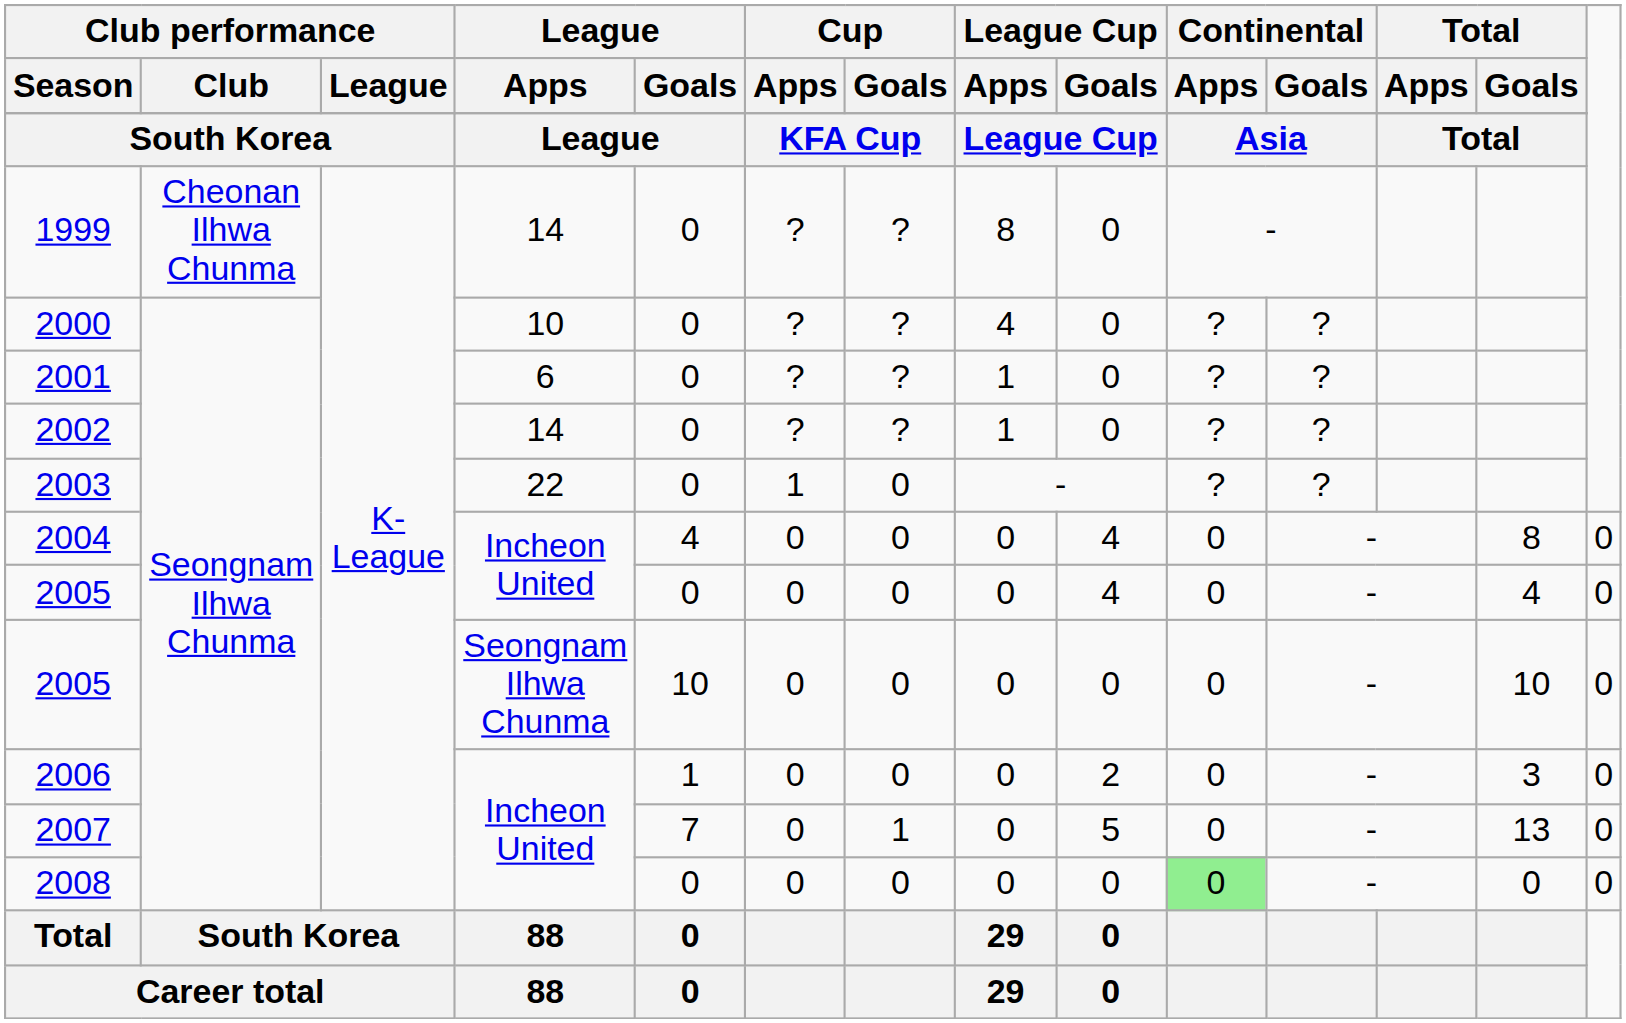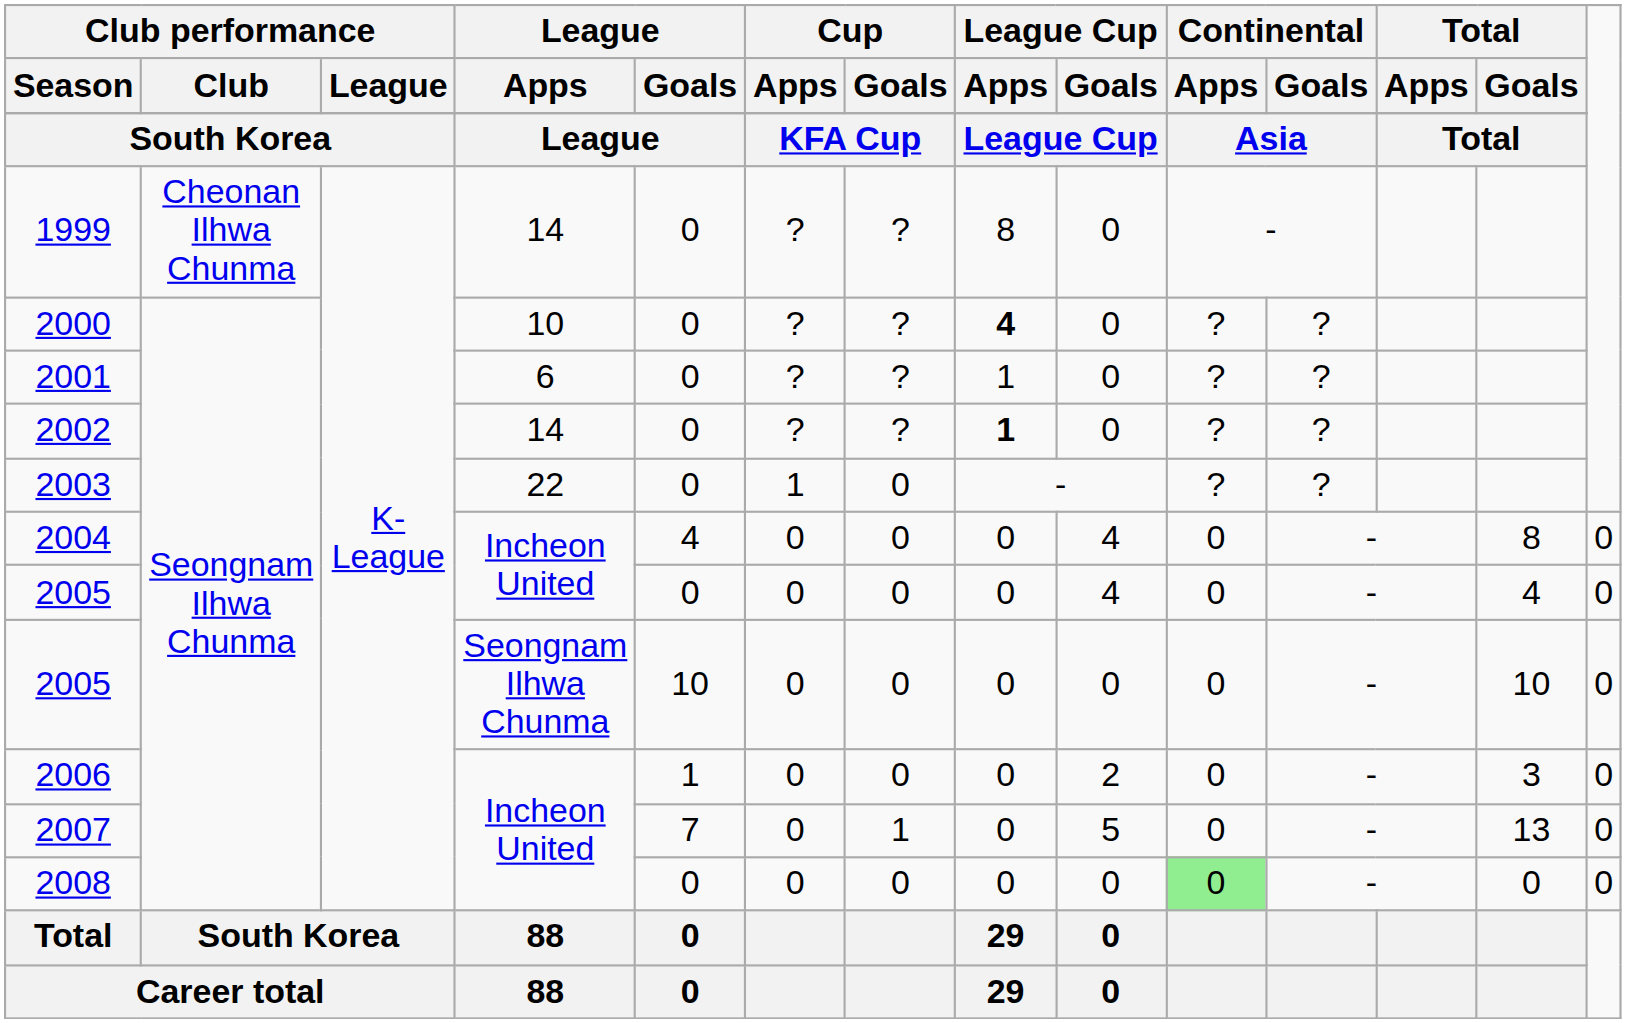(1006, 322) normal -> (1006, 322) bold
(1006, 430) normal -> (1006, 430) bold
